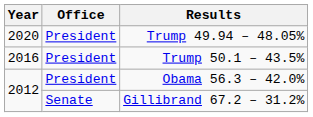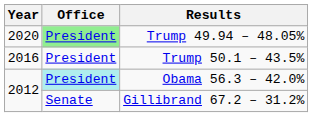(81, 37) no background -> (81, 37) lightgreen background
(81, 79) no background -> (81, 79) paleturquoise background
